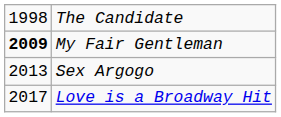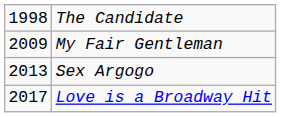(28, 45) bold -> (28, 45) normal
